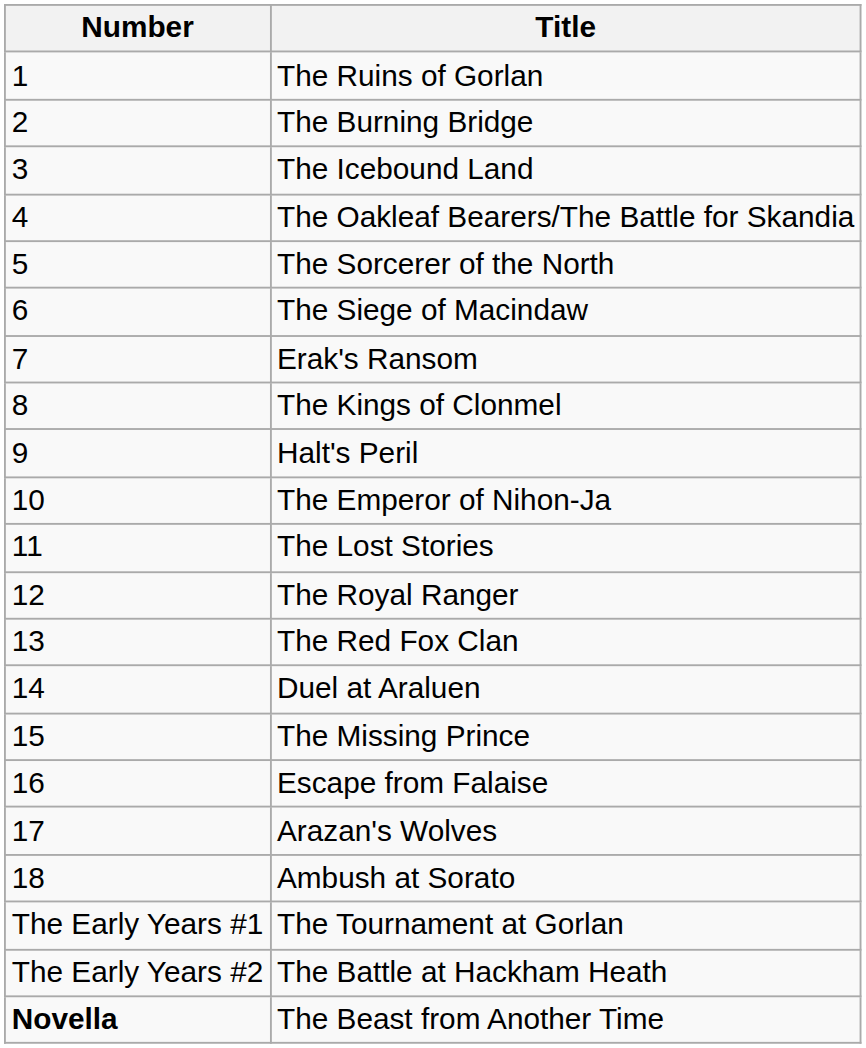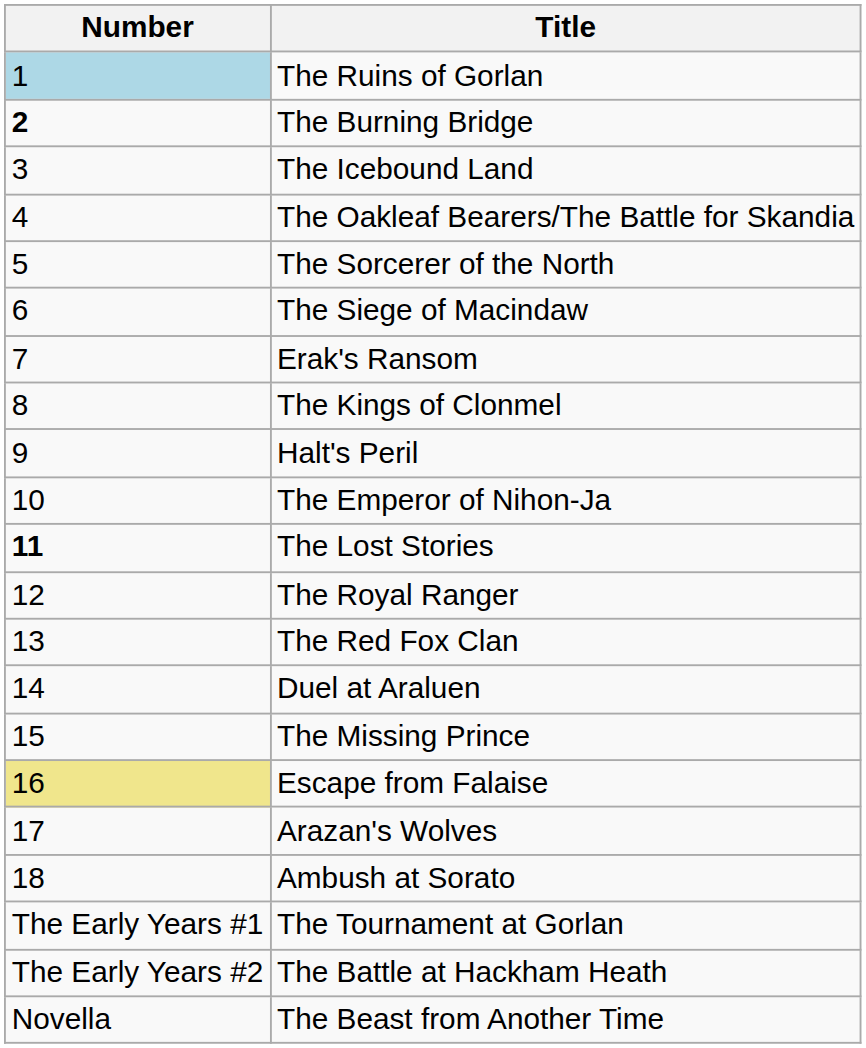(20, 75) no background -> (20, 75) lightblue background
(20, 122) normal -> (20, 122) bold
(27, 547) normal -> (28, 547) bold
(28, 783) no background -> (28, 783) khaki background
(65, 1019) bold -> (61, 1019) normal
